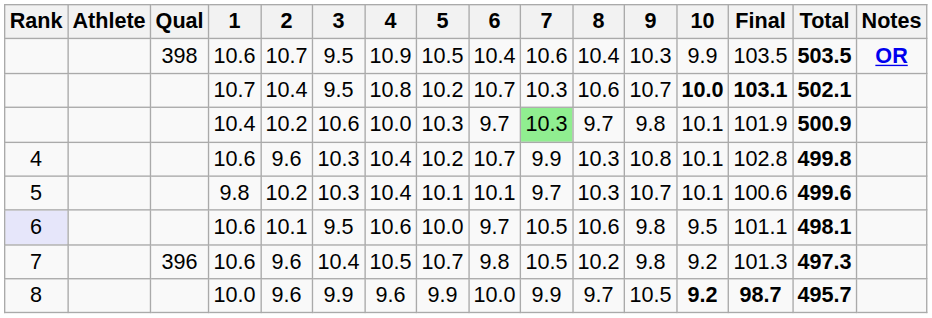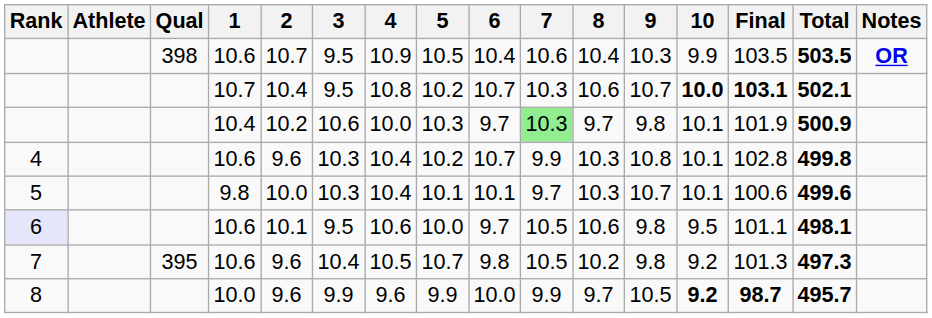(287, 192) 10.2 -> (287, 192) 10.0
(180, 261) 396 -> (180, 261) 395
